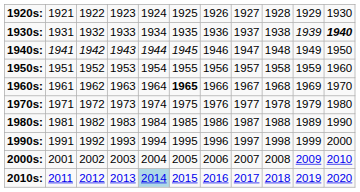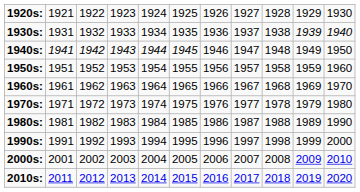(339, 31) bold -> (339, 31) normal
(185, 86) bold -> (185, 86) normal
(154, 178) lightblue background -> (154, 178) no background
